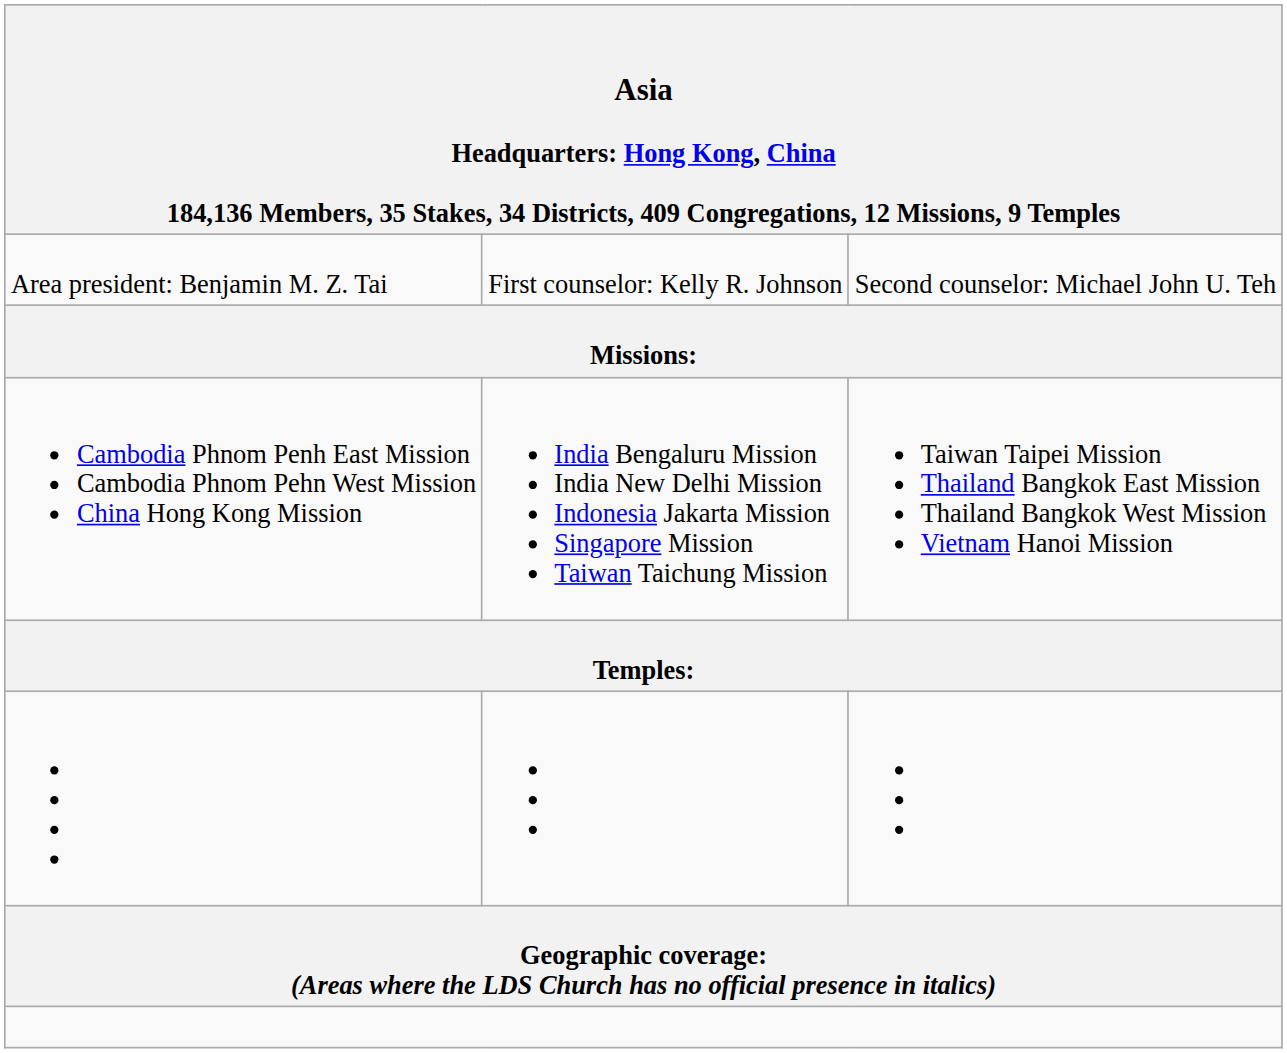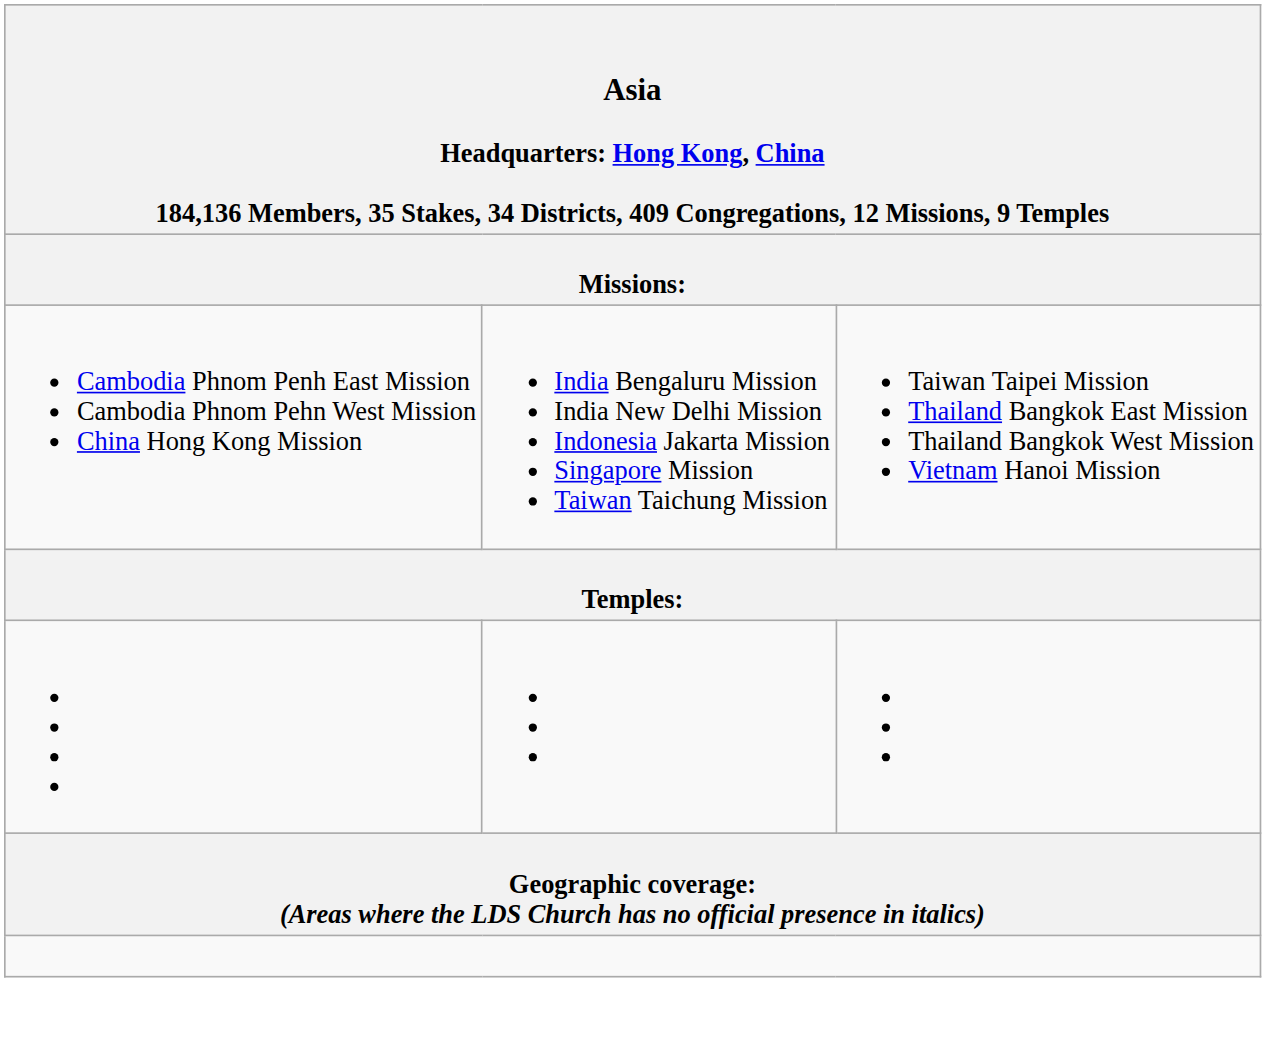- row: (199, 284)
